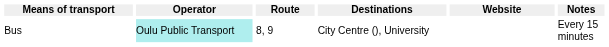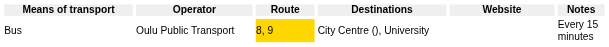(185, 30) paleturquoise background -> (185, 30) no background
(265, 30) no background -> (265, 30) gold background
